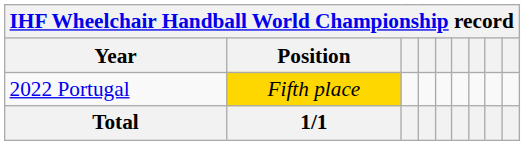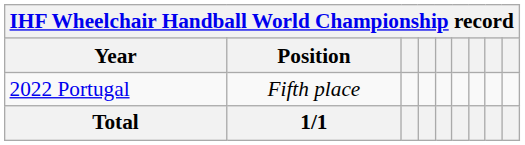(314, 88) gold background -> (314, 88) no background
